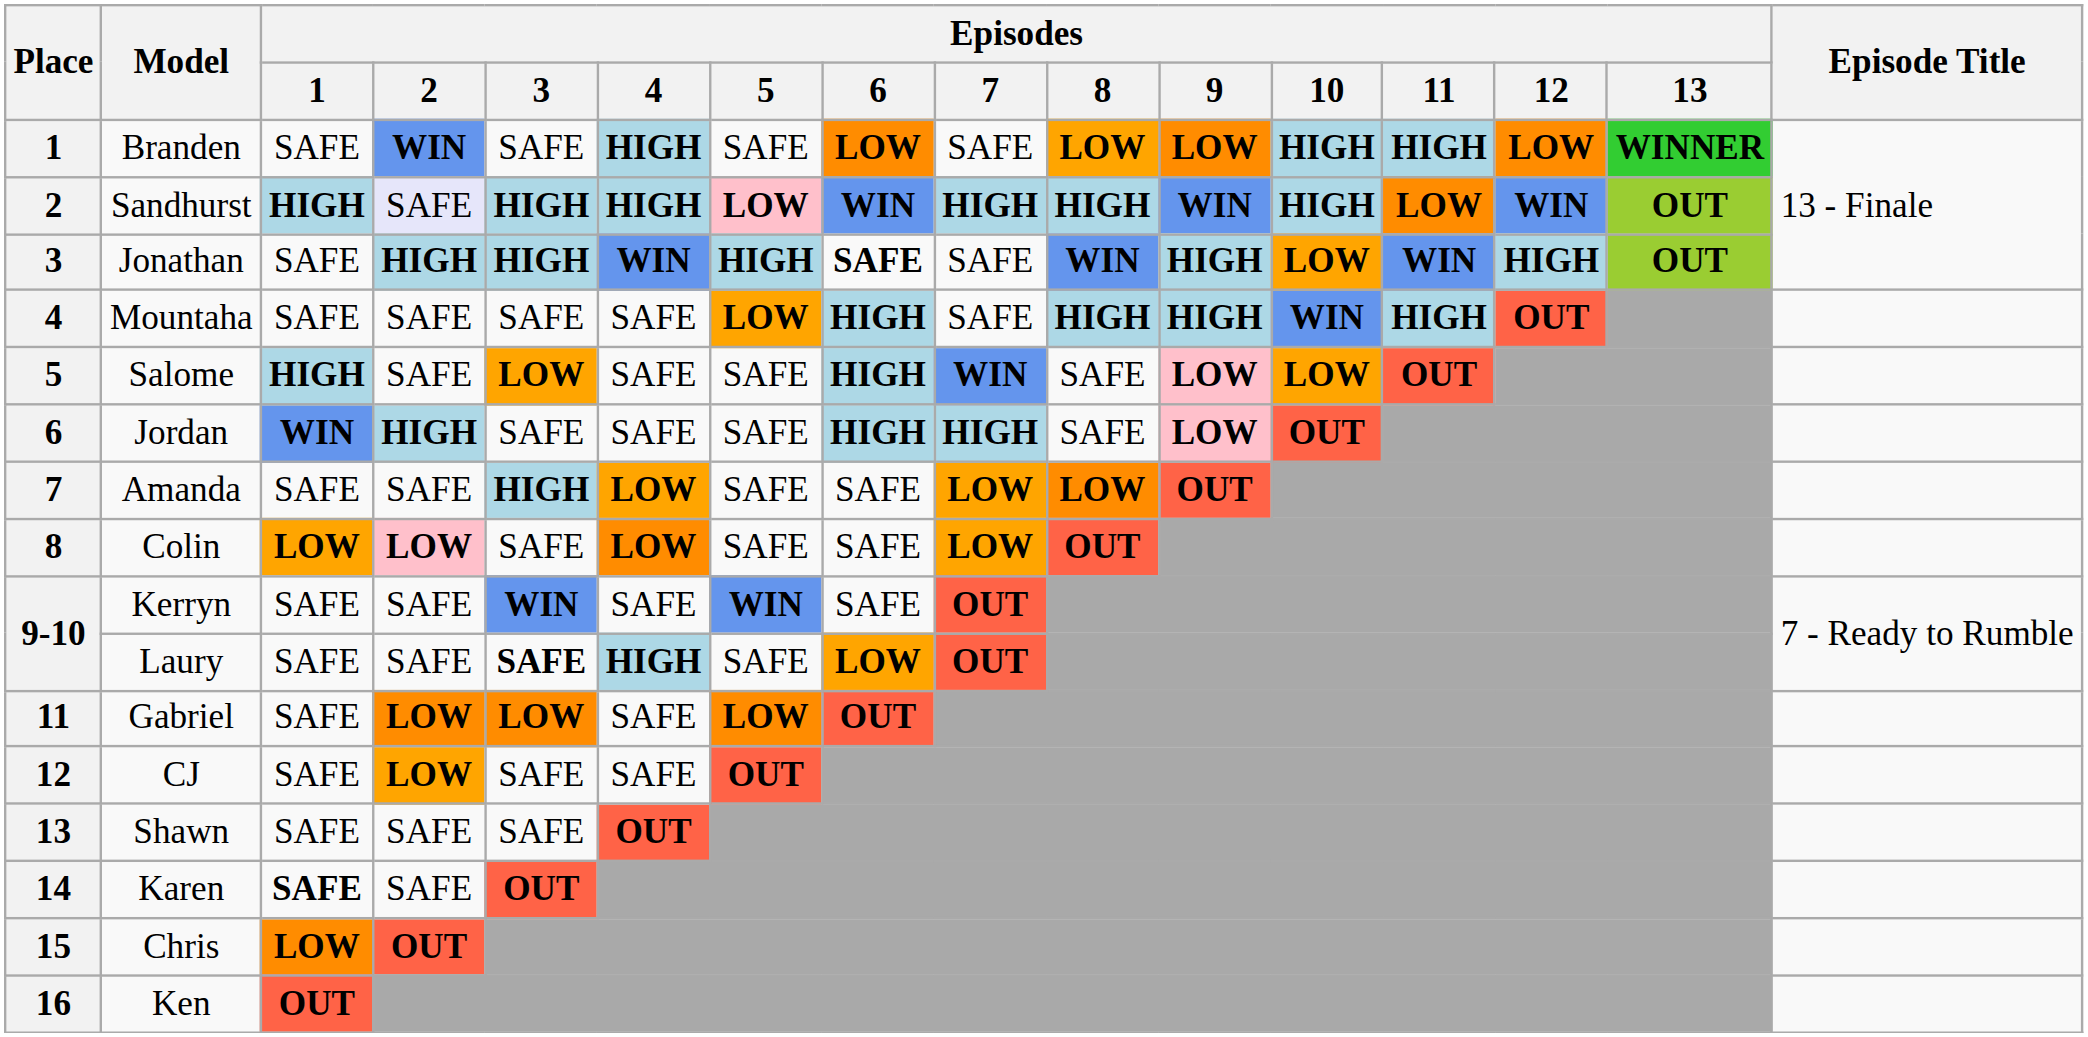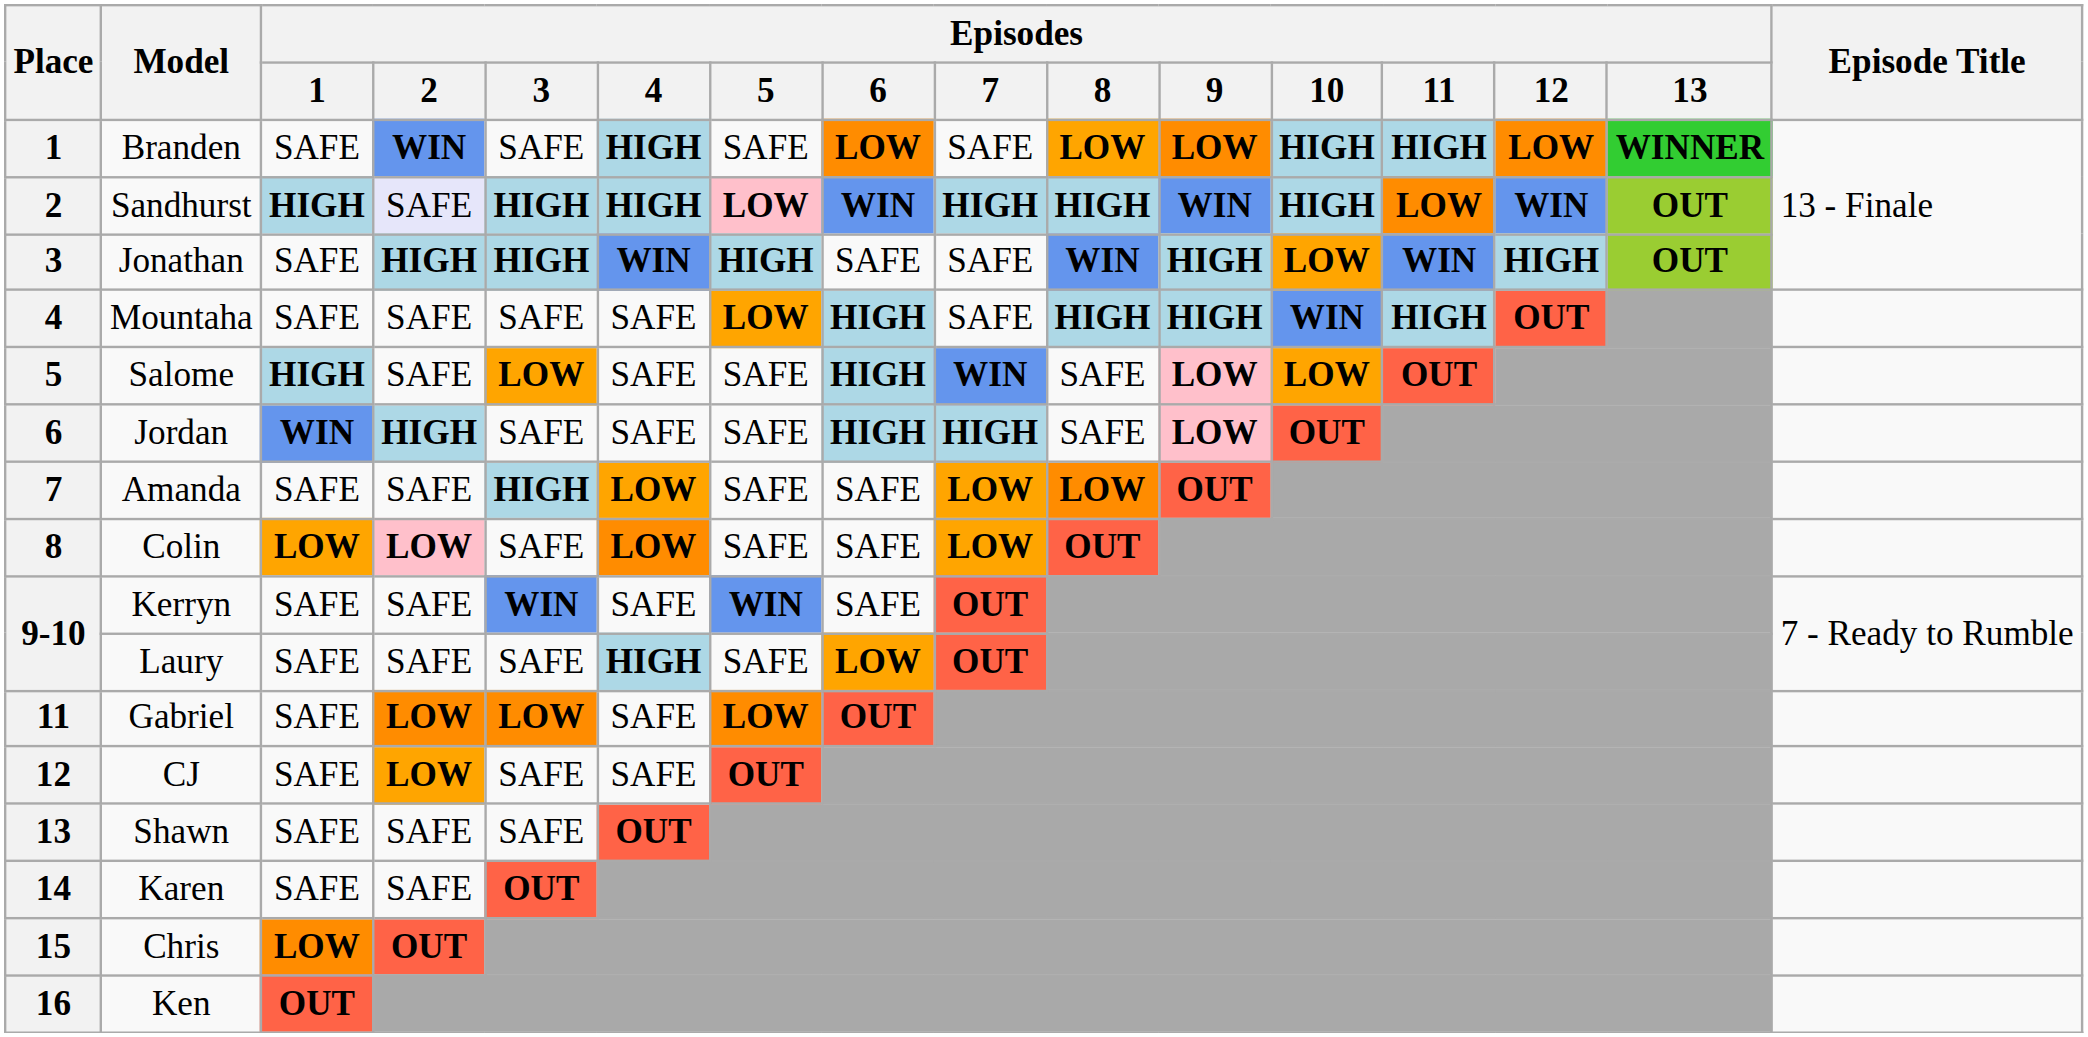(878, 260) bold -> (878, 260) normal
(541, 660) bold -> (541, 660) normal
(317, 888) bold -> (317, 888) normal
